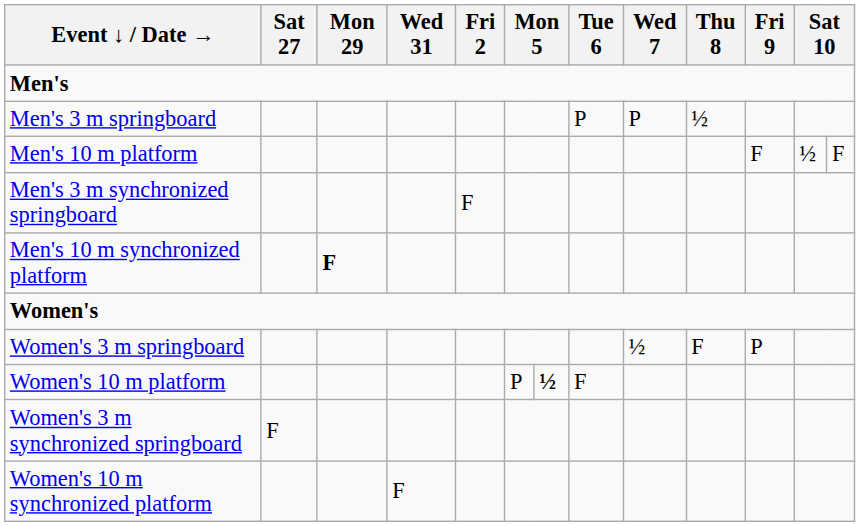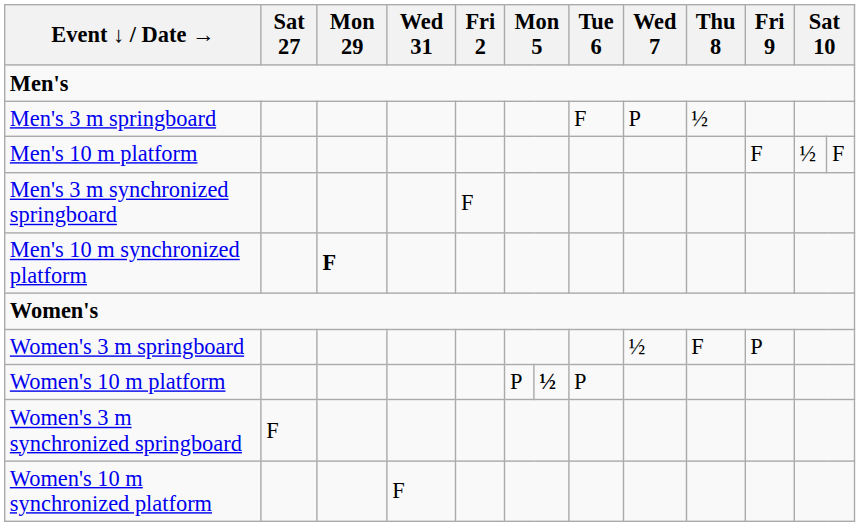(580, 118) P -> (580, 118) F
(580, 382) F -> (580, 382) P
